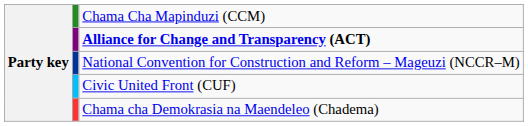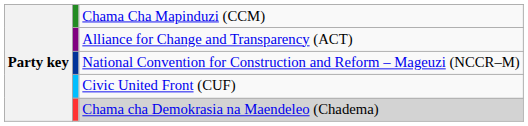(226, 39) bold -> (217, 39) normal
(230, 109) no background -> (230, 109) lightgrey background
